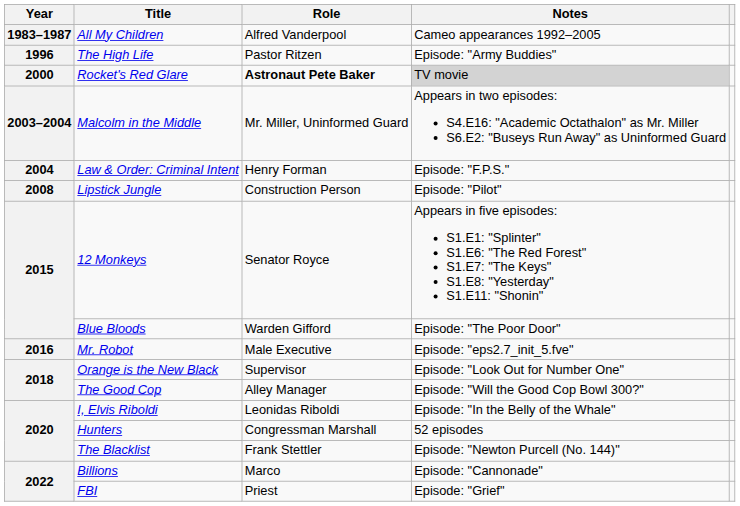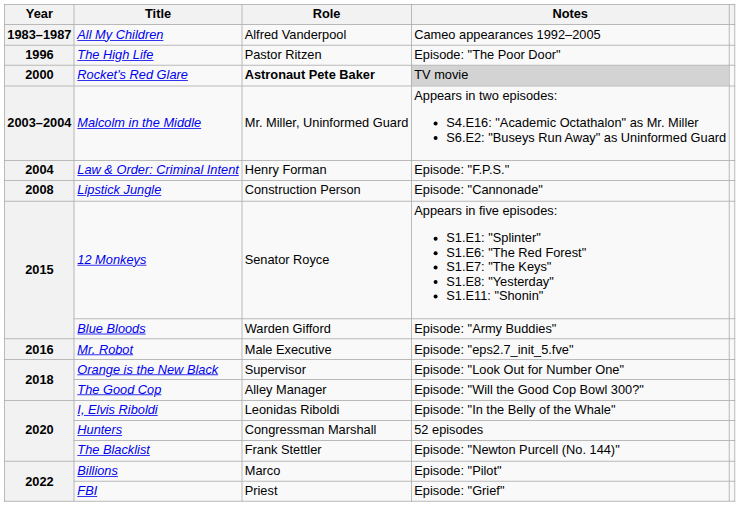(485, 55) Episode: "Army Buddies" -> (487, 55) Episode: "The Poor Door"
(458, 190) Episode: "Pilot" -> (479, 190) Episode: "Cannonade"
(487, 329) Episode: "The Poor Door" -> (485, 329) Episode: "Army Buddies"
(479, 471) Episode: "Cannonade" -> (458, 471) Episode: "Pilot"
